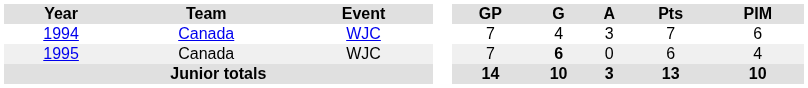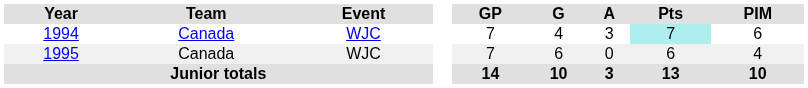(671, 34) no background -> (671, 34) paleturquoise background
(559, 54) bold -> (559, 54) normal
